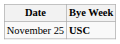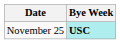(79, 30) no background -> (79, 30) paleturquoise background
